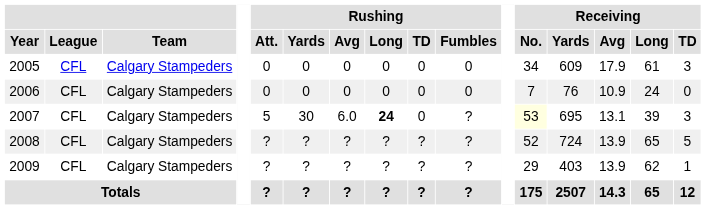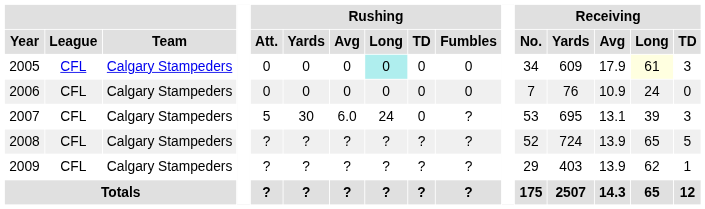(386, 66) no background -> (386, 66) paleturquoise background
(652, 66) no background -> (652, 66) lightyellow background
(386, 116) bold -> (386, 116) normal
(531, 116) lightyellow background -> (531, 116) no background
